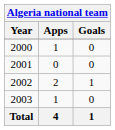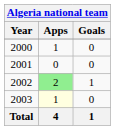(56, 82) no background -> (56, 82) lightgreen background
(56, 99) no background -> (56, 99) lightyellow background
